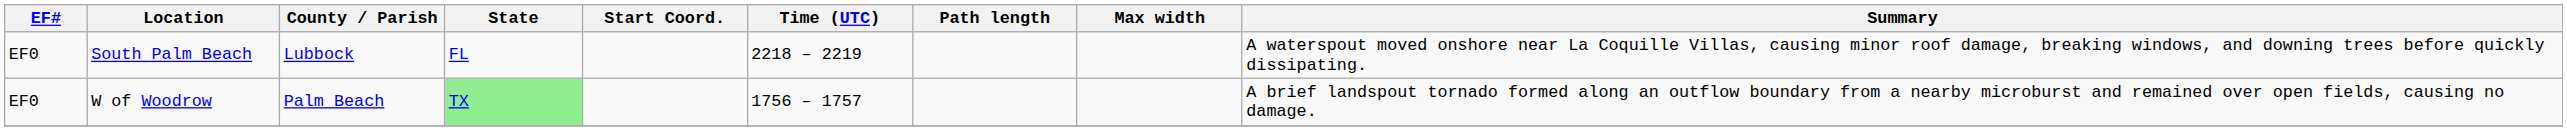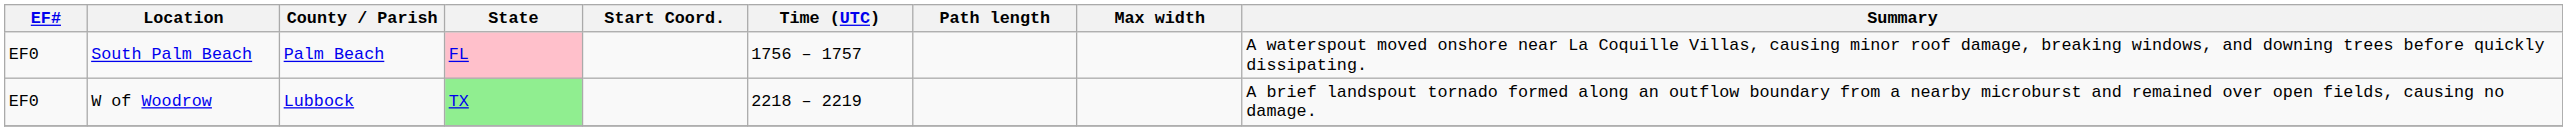(319, 55) Lubbock -> (334, 55) Palm Beach
(459, 55) no background -> (459, 55) pink background
(807, 55) 2218 – 2219 -> (807, 55) 1756 – 1757
(334, 102) Palm Beach -> (319, 102) Lubbock
(807, 102) 1756 – 1757 -> (807, 102) 2218 – 2219
